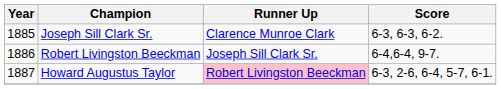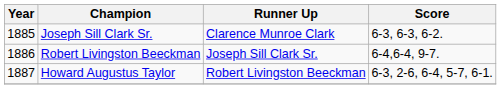(286, 73) pink background -> (286, 73) no background
